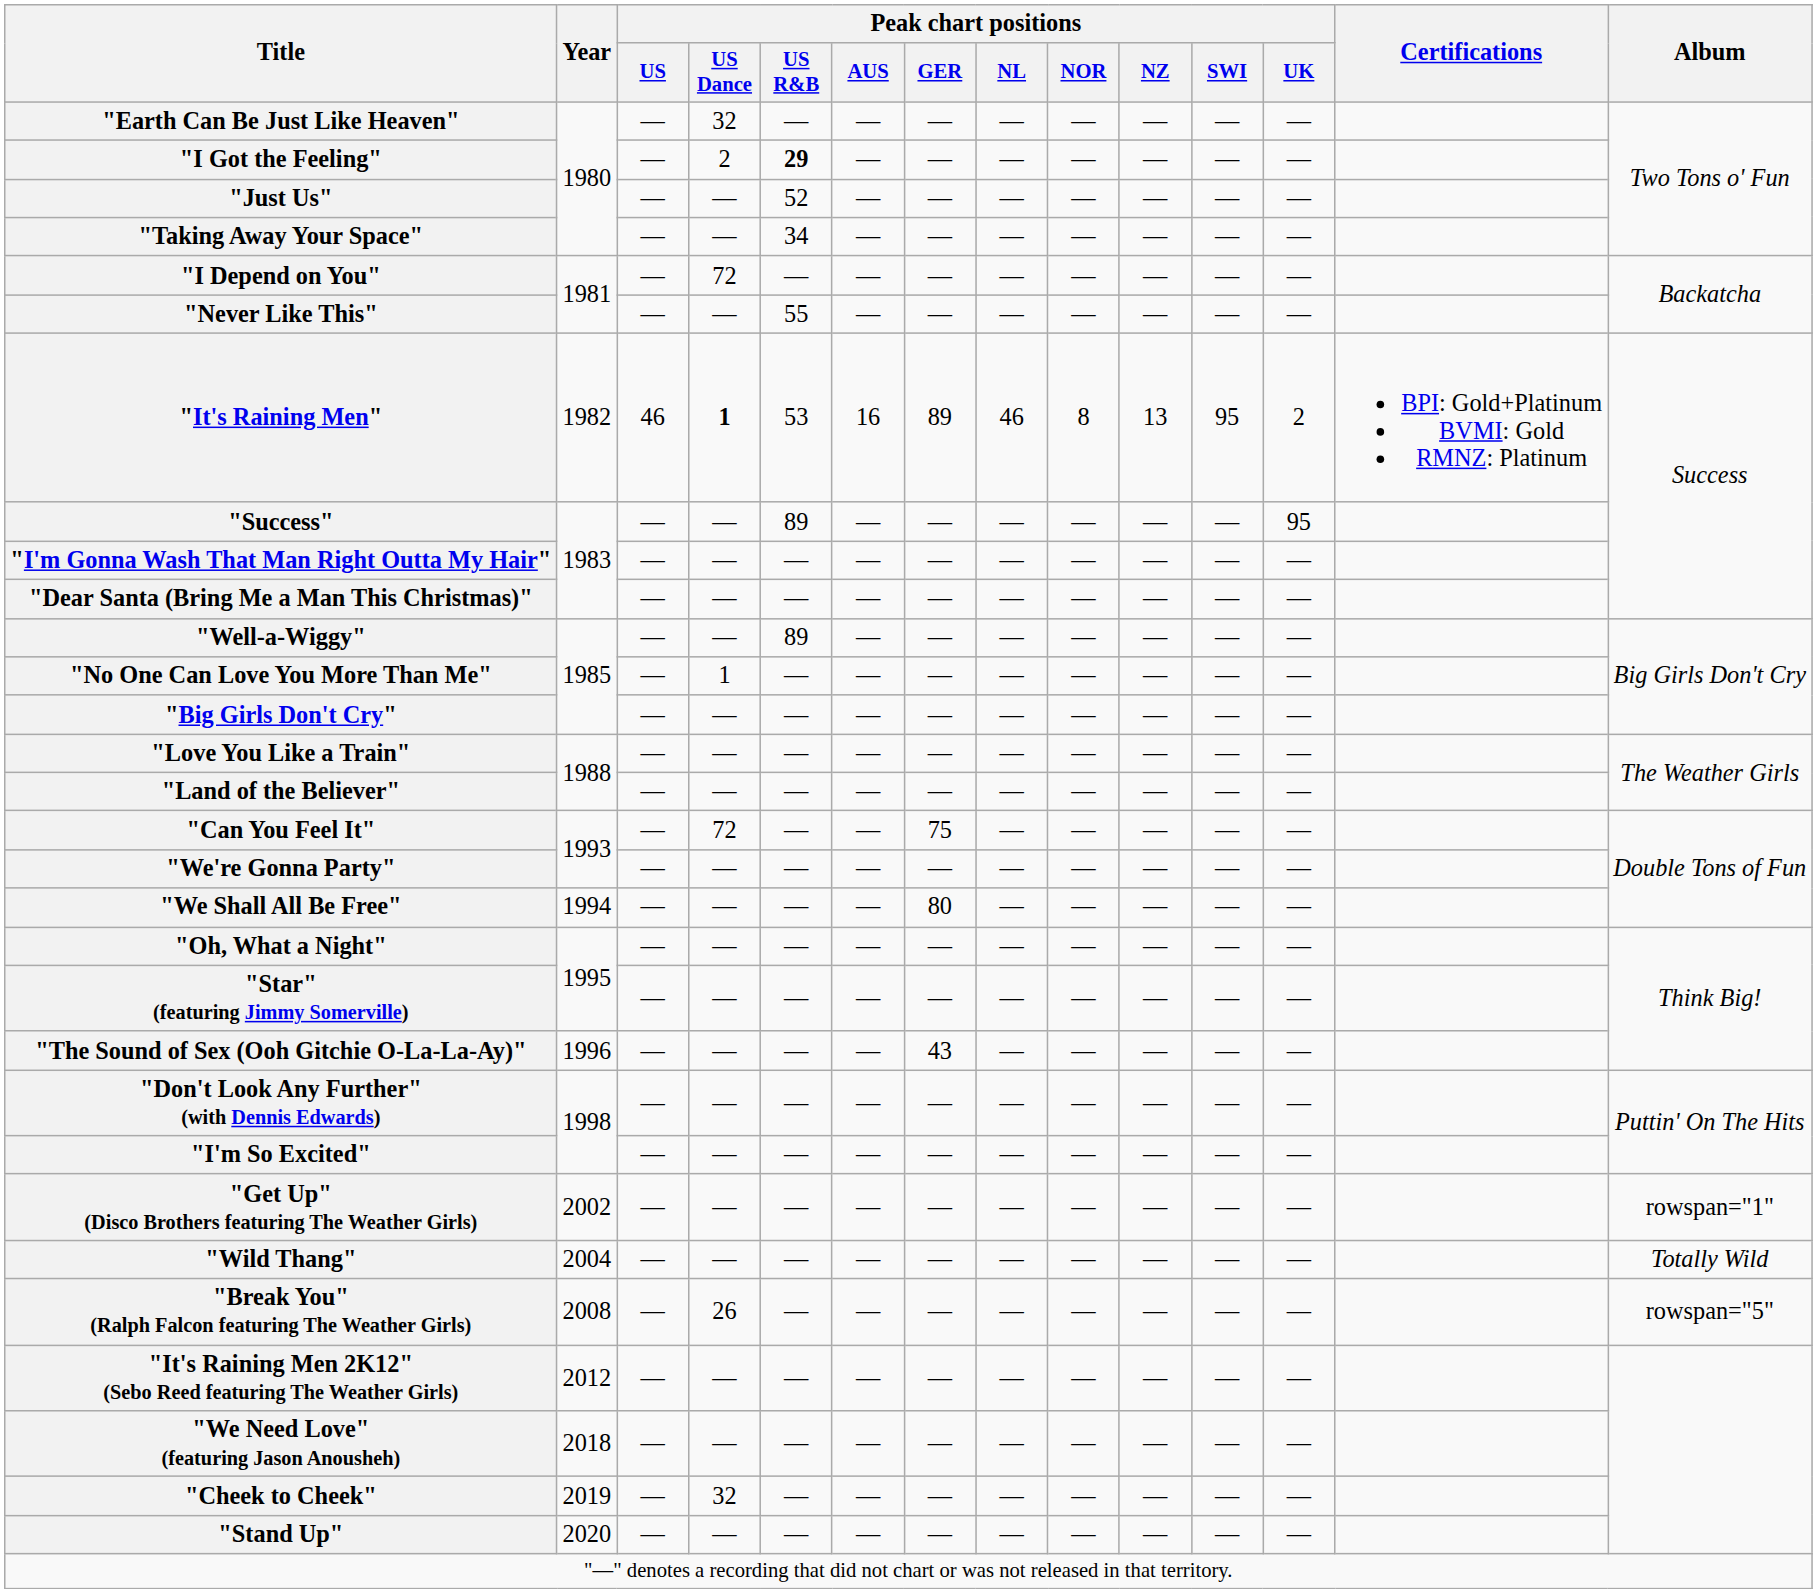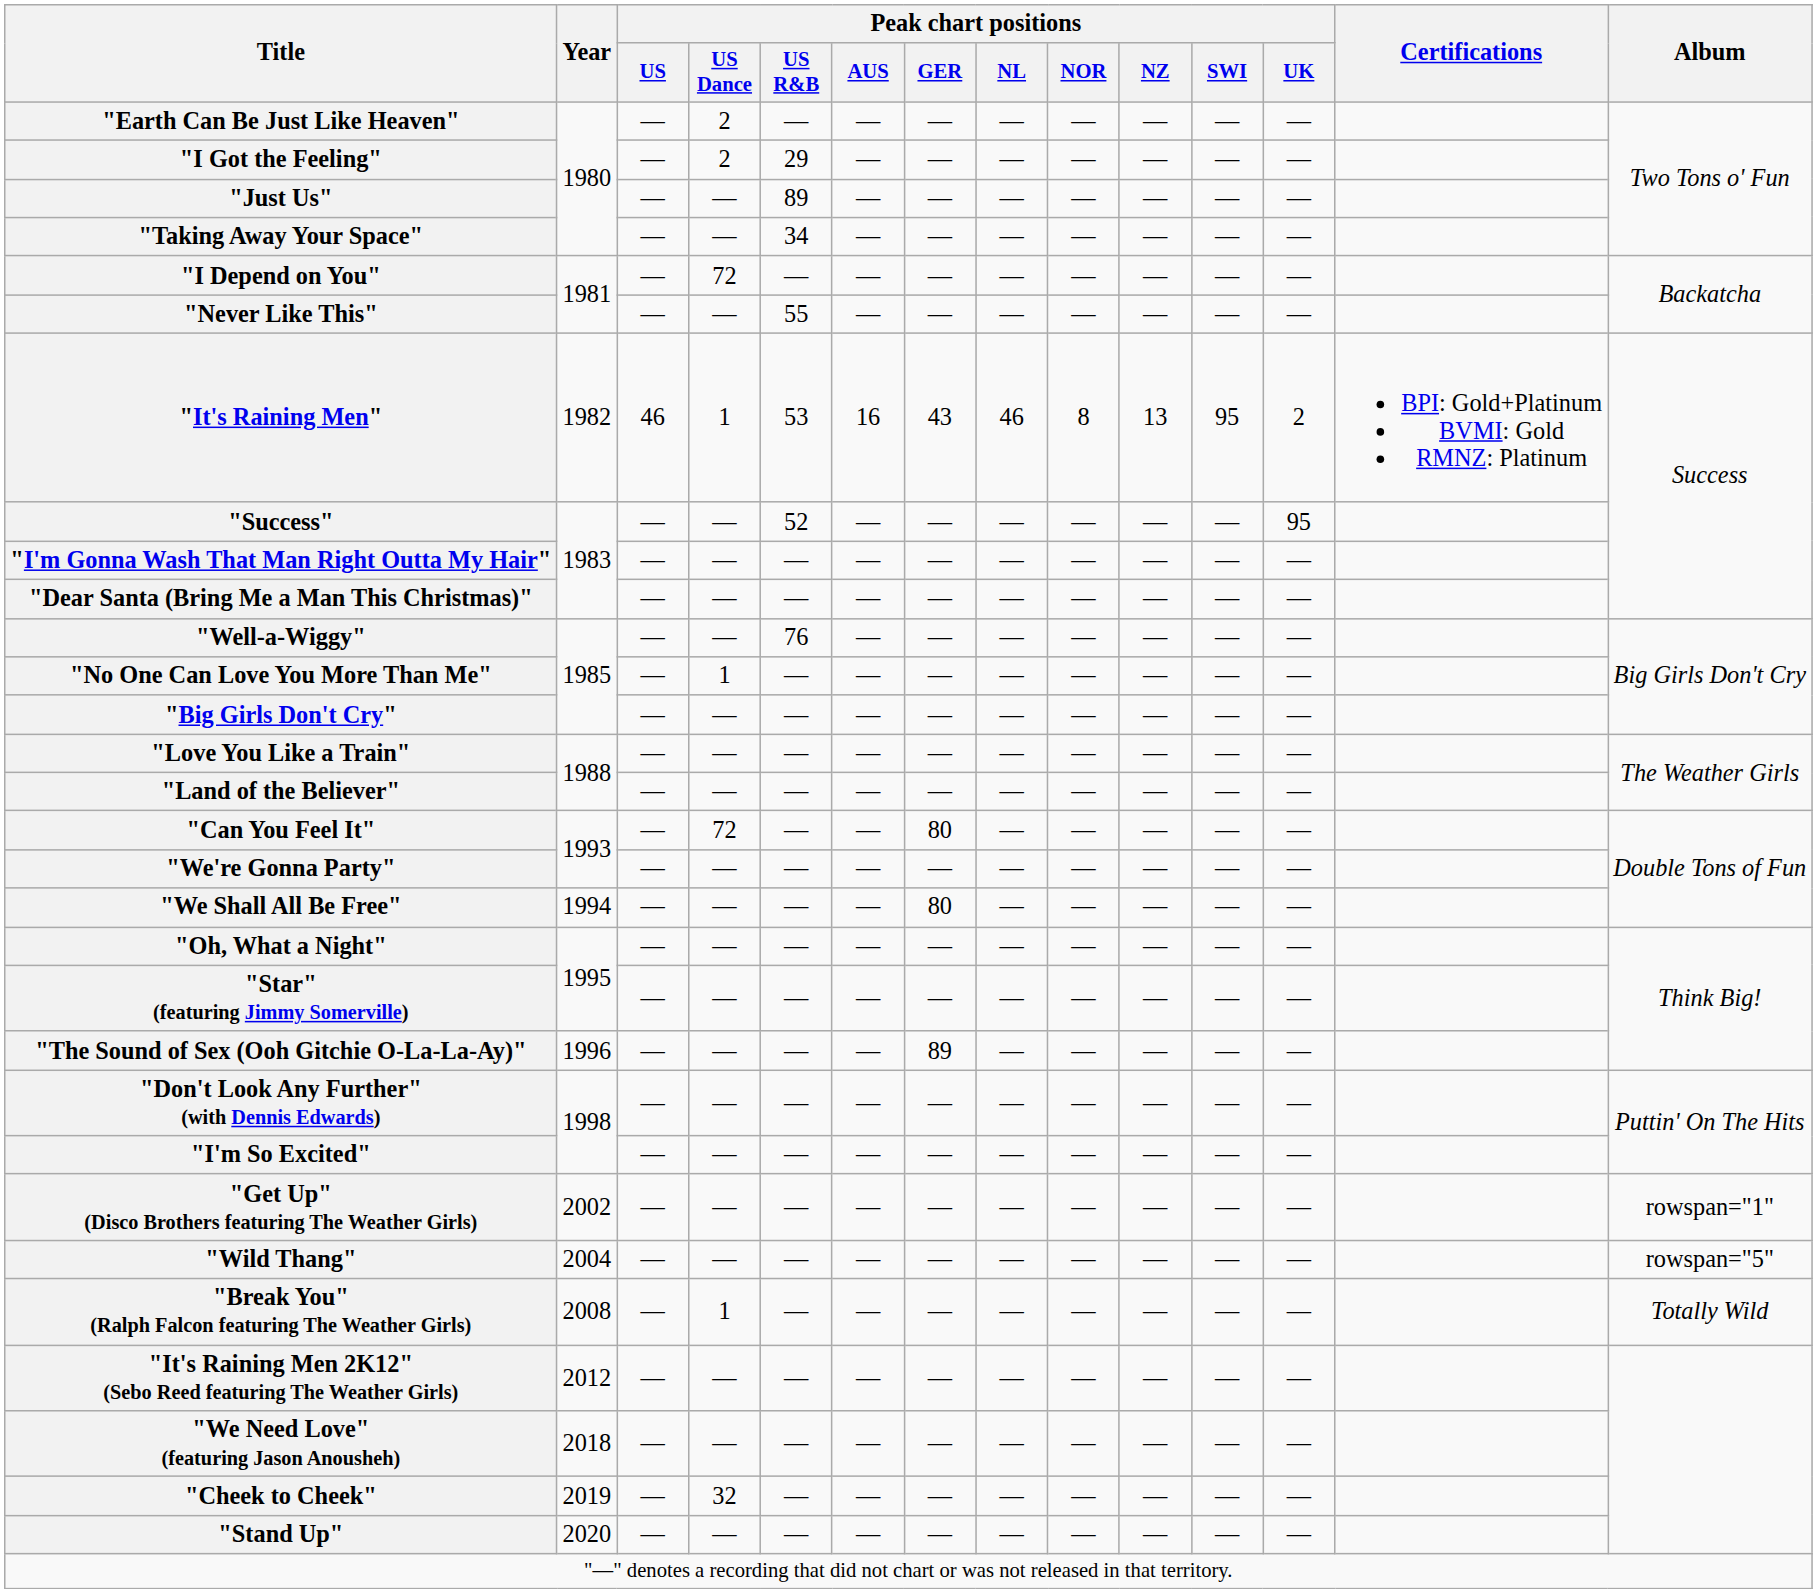(724, 120) 32 -> (724, 120) 2
(796, 159) bold -> (796, 159) normal
(796, 197) 52 -> (796, 197) 89
(724, 417) bold -> (724, 417) normal
(940, 417) 89 -> (940, 417) 43
(796, 521) 89 -> (796, 521) 52
(796, 637) 89 -> (796, 637) 76
(940, 830) 75 -> (940, 830) 80
(940, 1050) 43 -> (940, 1050) 89
(1710, 1259) Totally Wild -> (1710, 1259) rowspan="5"
(724, 1311) 26 -> (724, 1311) 1
(1710, 1311) rowspan="5" -> (1710, 1311) Totally Wild
